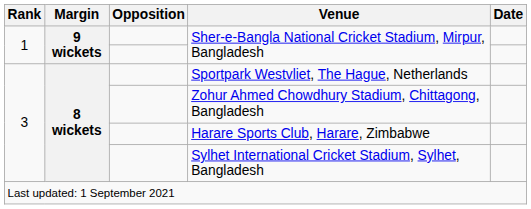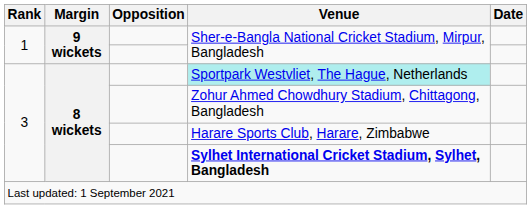(329, 74) no background -> (329, 74) paleturquoise background
(325, 163) normal -> (336, 163) bold
